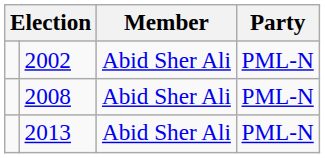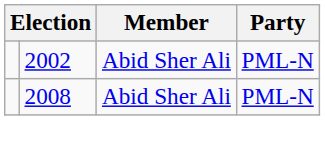- row: (48, 133)
